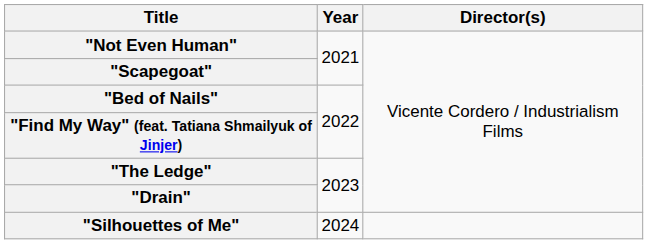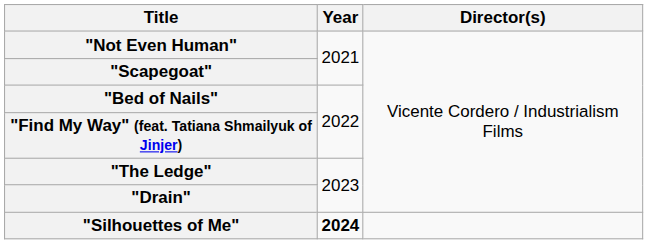(340, 225) normal -> (340, 225) bold
